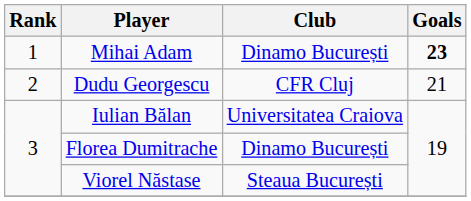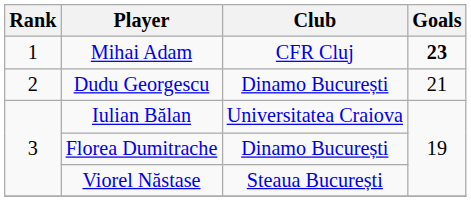(315, 52) Dinamo București -> (315, 52) CFR Cluj
(315, 84) CFR Cluj -> (315, 84) Dinamo București
